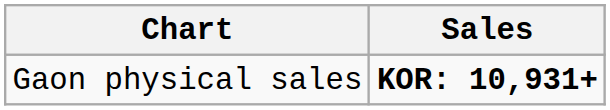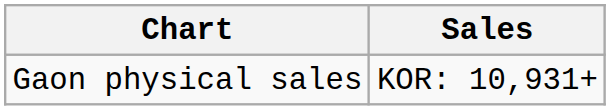(487, 80) bold -> (487, 80) normal
